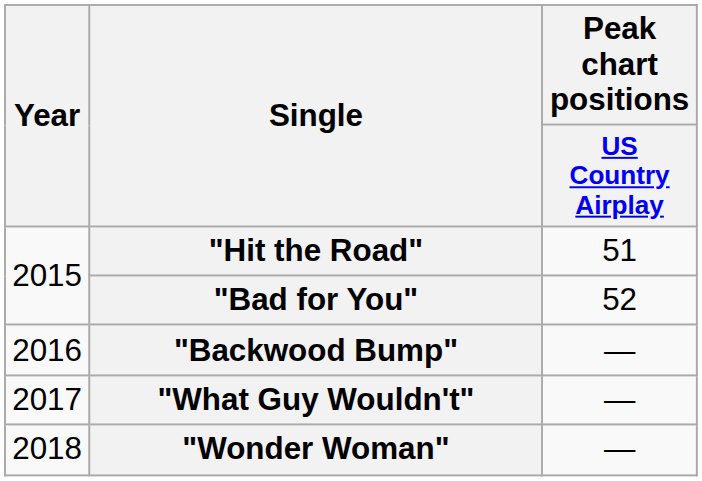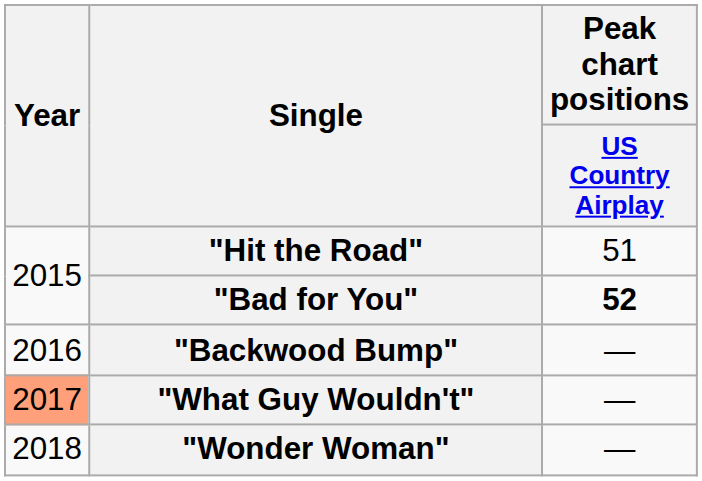(620, 299) normal -> (620, 299) bold
(47, 399) no background -> (47, 399) lightsalmon background
